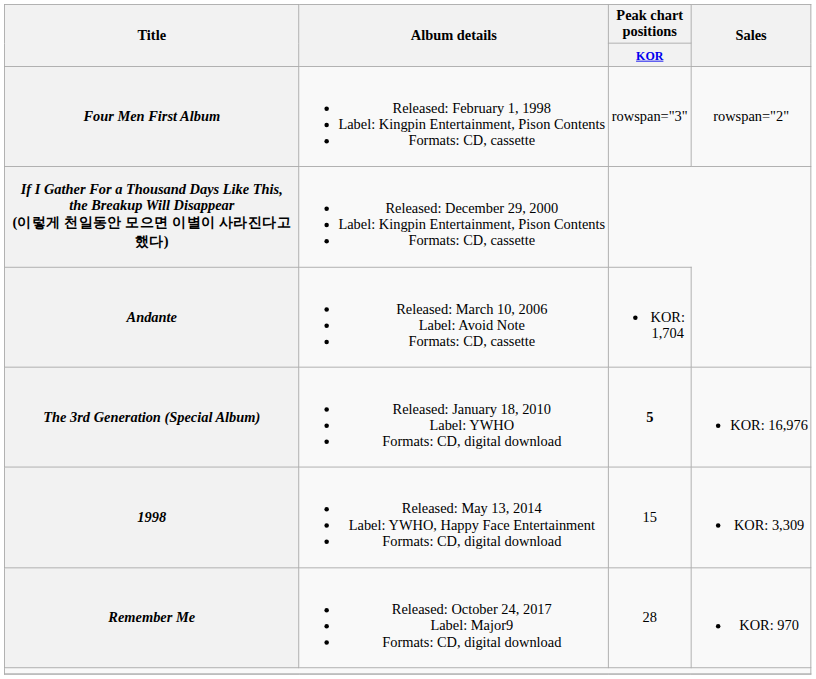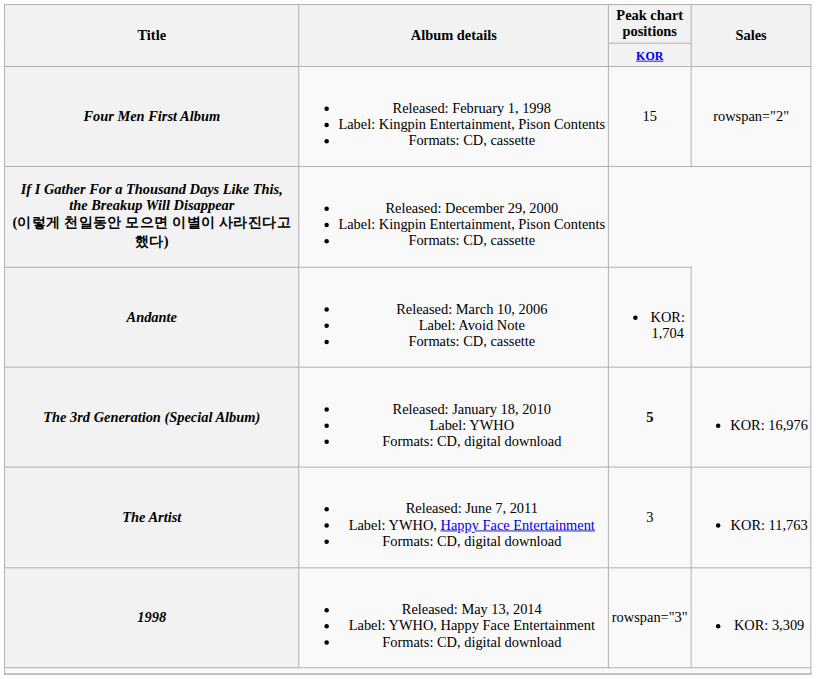(650, 116) rowspan="3" -> (650, 116) 15
+ row: (152, 517)
(650, 517) 15 -> (650, 617) rowspan="3"
- row: (152, 617)
